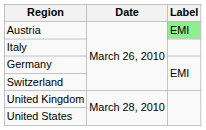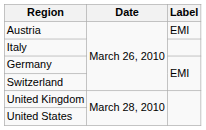(180, 30) lightgreen background -> (180, 30) no background
